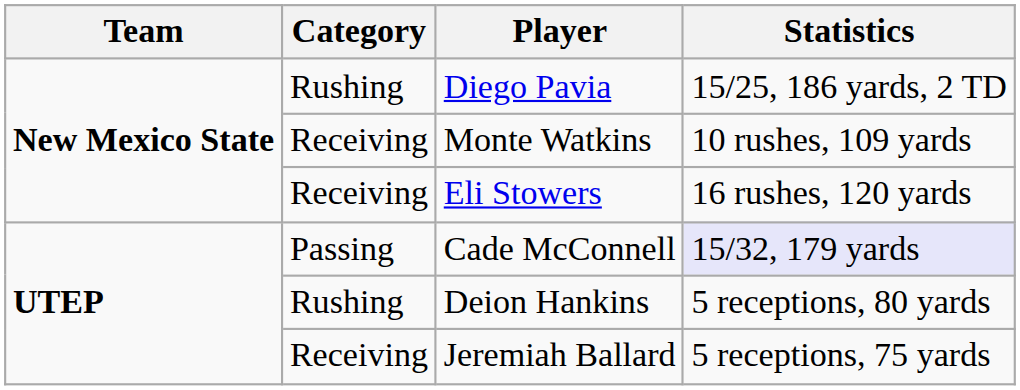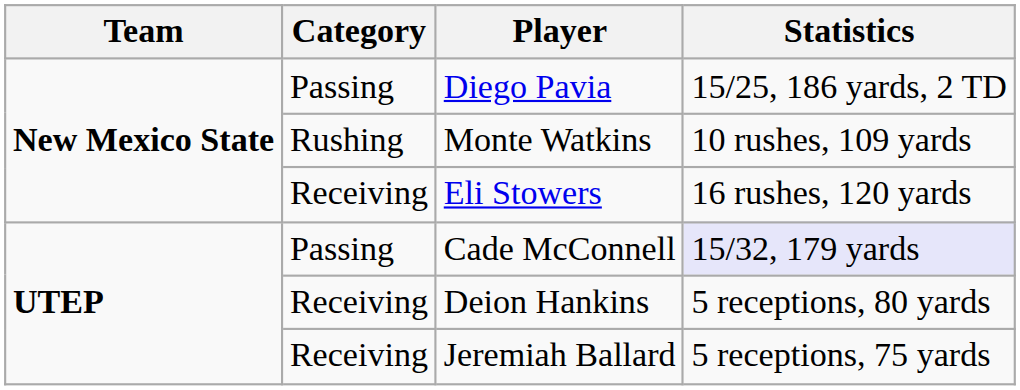(347, 85) Rushing -> (342, 85) Passing
(359, 139) Receiving -> (347, 139) Rushing
(347, 301) Rushing -> (359, 301) Receiving
